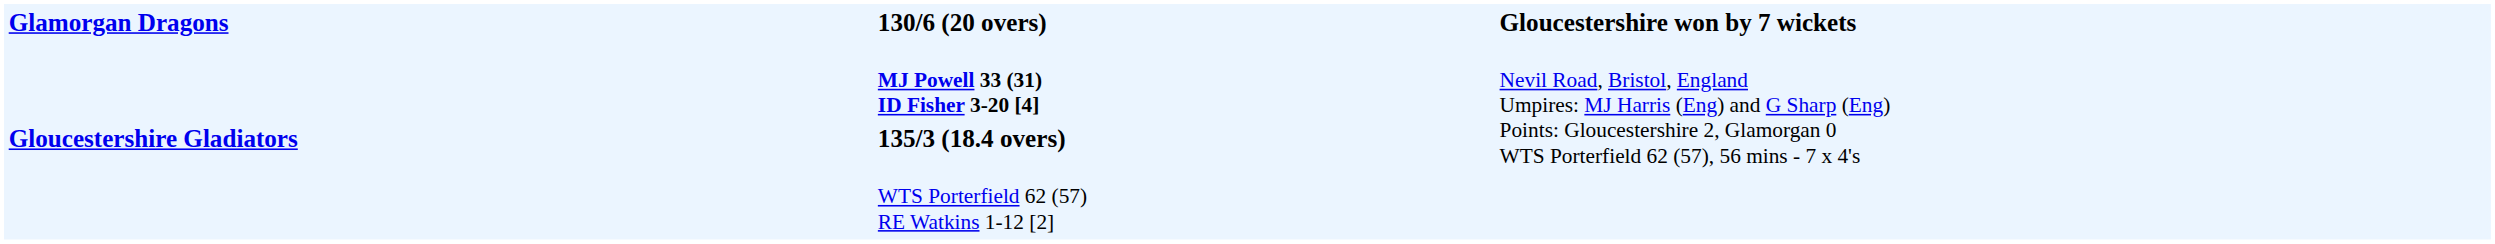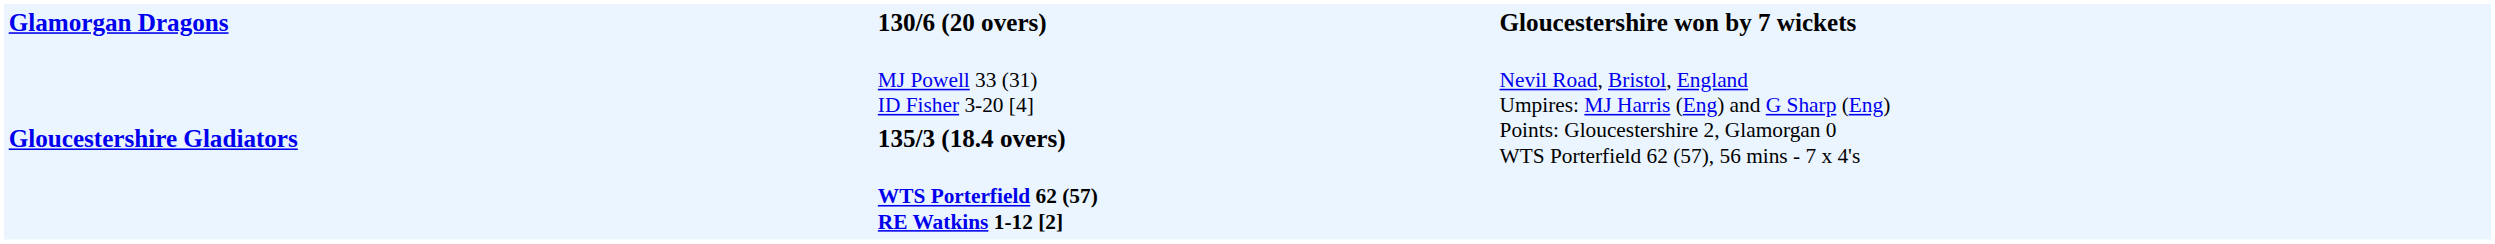(960, 93) bold -> (958, 93) normal
(982, 209) normal -> (988, 209) bold
